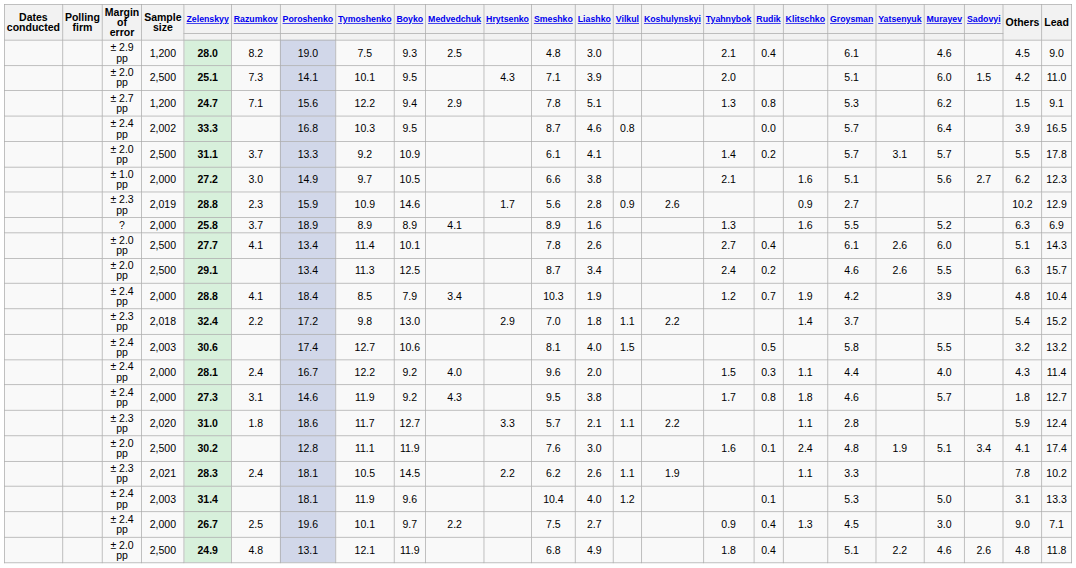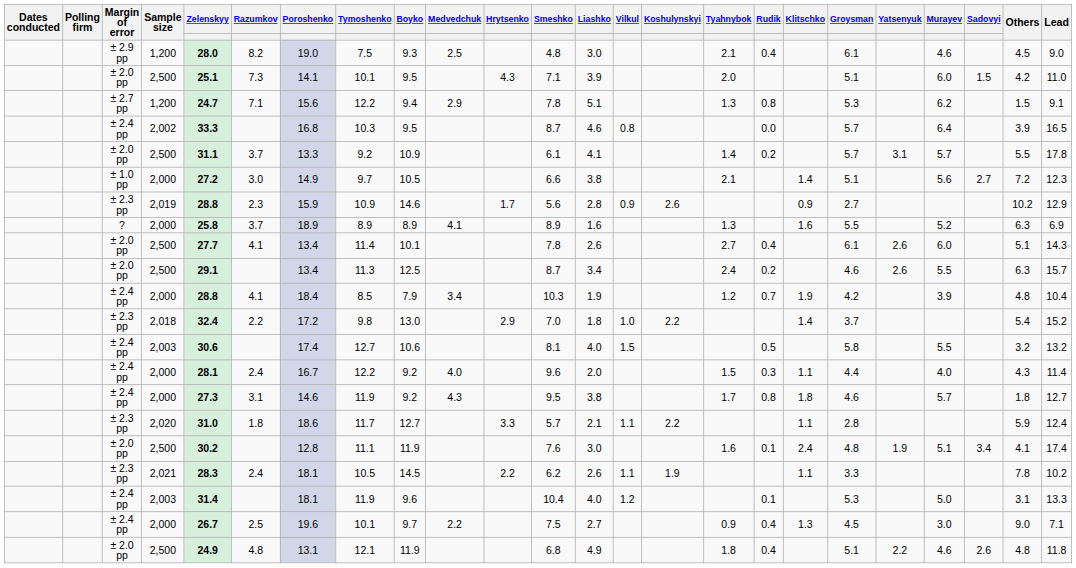(805, 180) 1.6 -> (805, 180) 1.4
(1022, 180) 6.2 -> (1022, 180) 7.2
(627, 322) 1.1 -> (627, 322) 1.0
